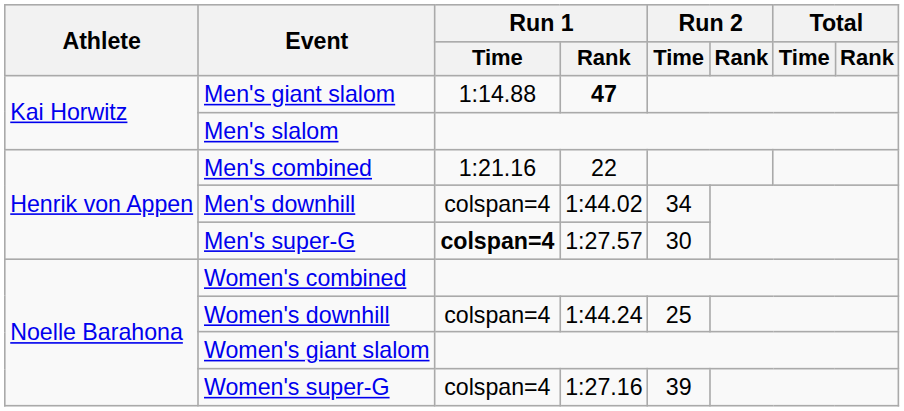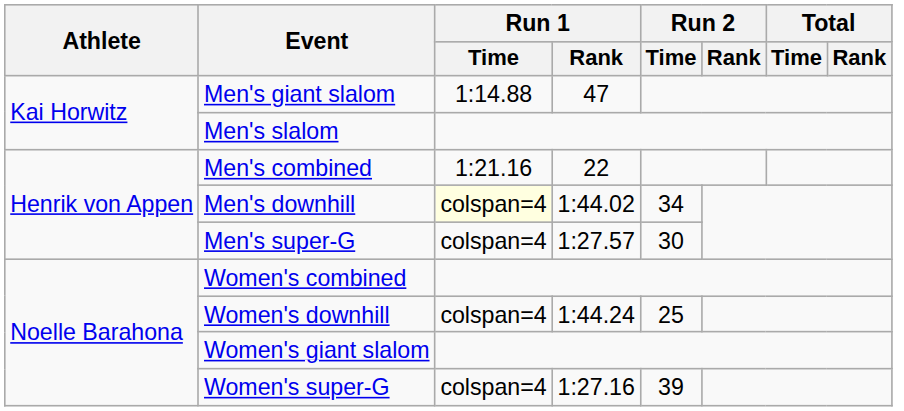(604, 95) bold -> (596, 95) normal
(497, 205) no background -> (494, 205) lightyellow background
(497, 241) bold -> (494, 241) normal
